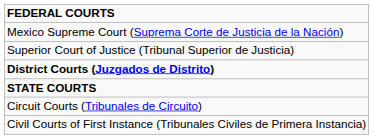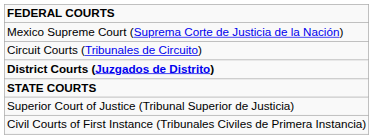(151, 50) Superior Court of Justice (Tribunal Superior de Justicia) -> (105, 50) Circuit Courts (Tribunales de Circuito)
(105, 106) Circuit Courts (Tribunales de Circuito) -> (151, 106) Superior Court of Justice (Tribunal Superior de Justicia)
